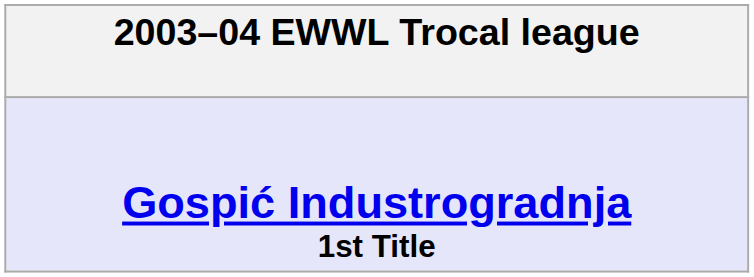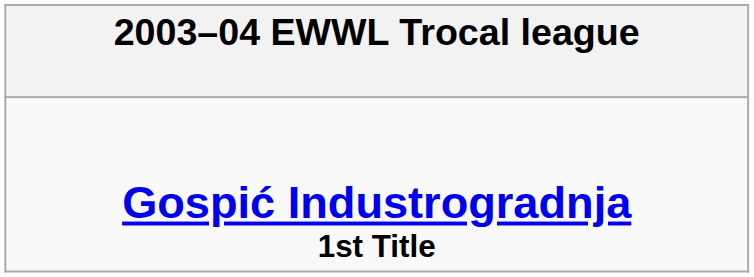(377, 219) lavender background -> (377, 219) no background
